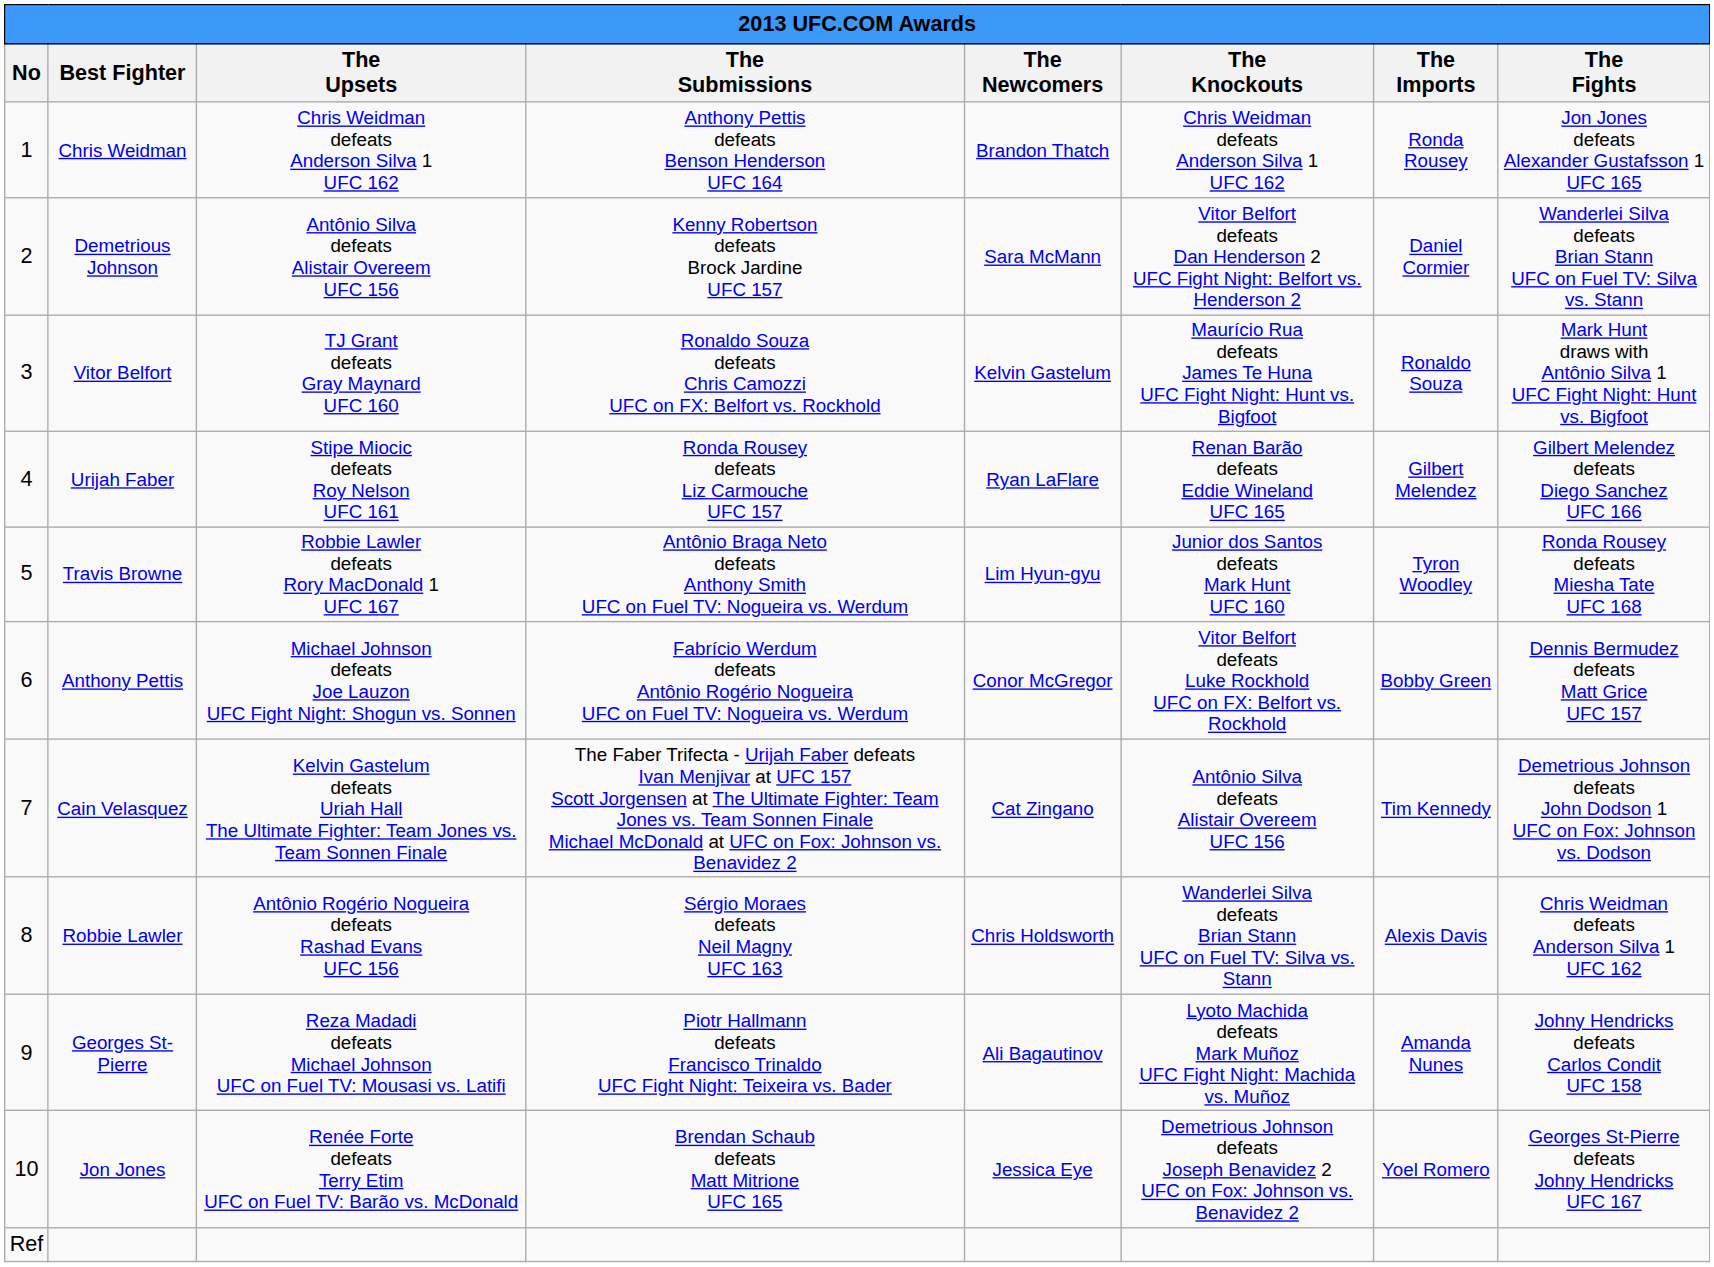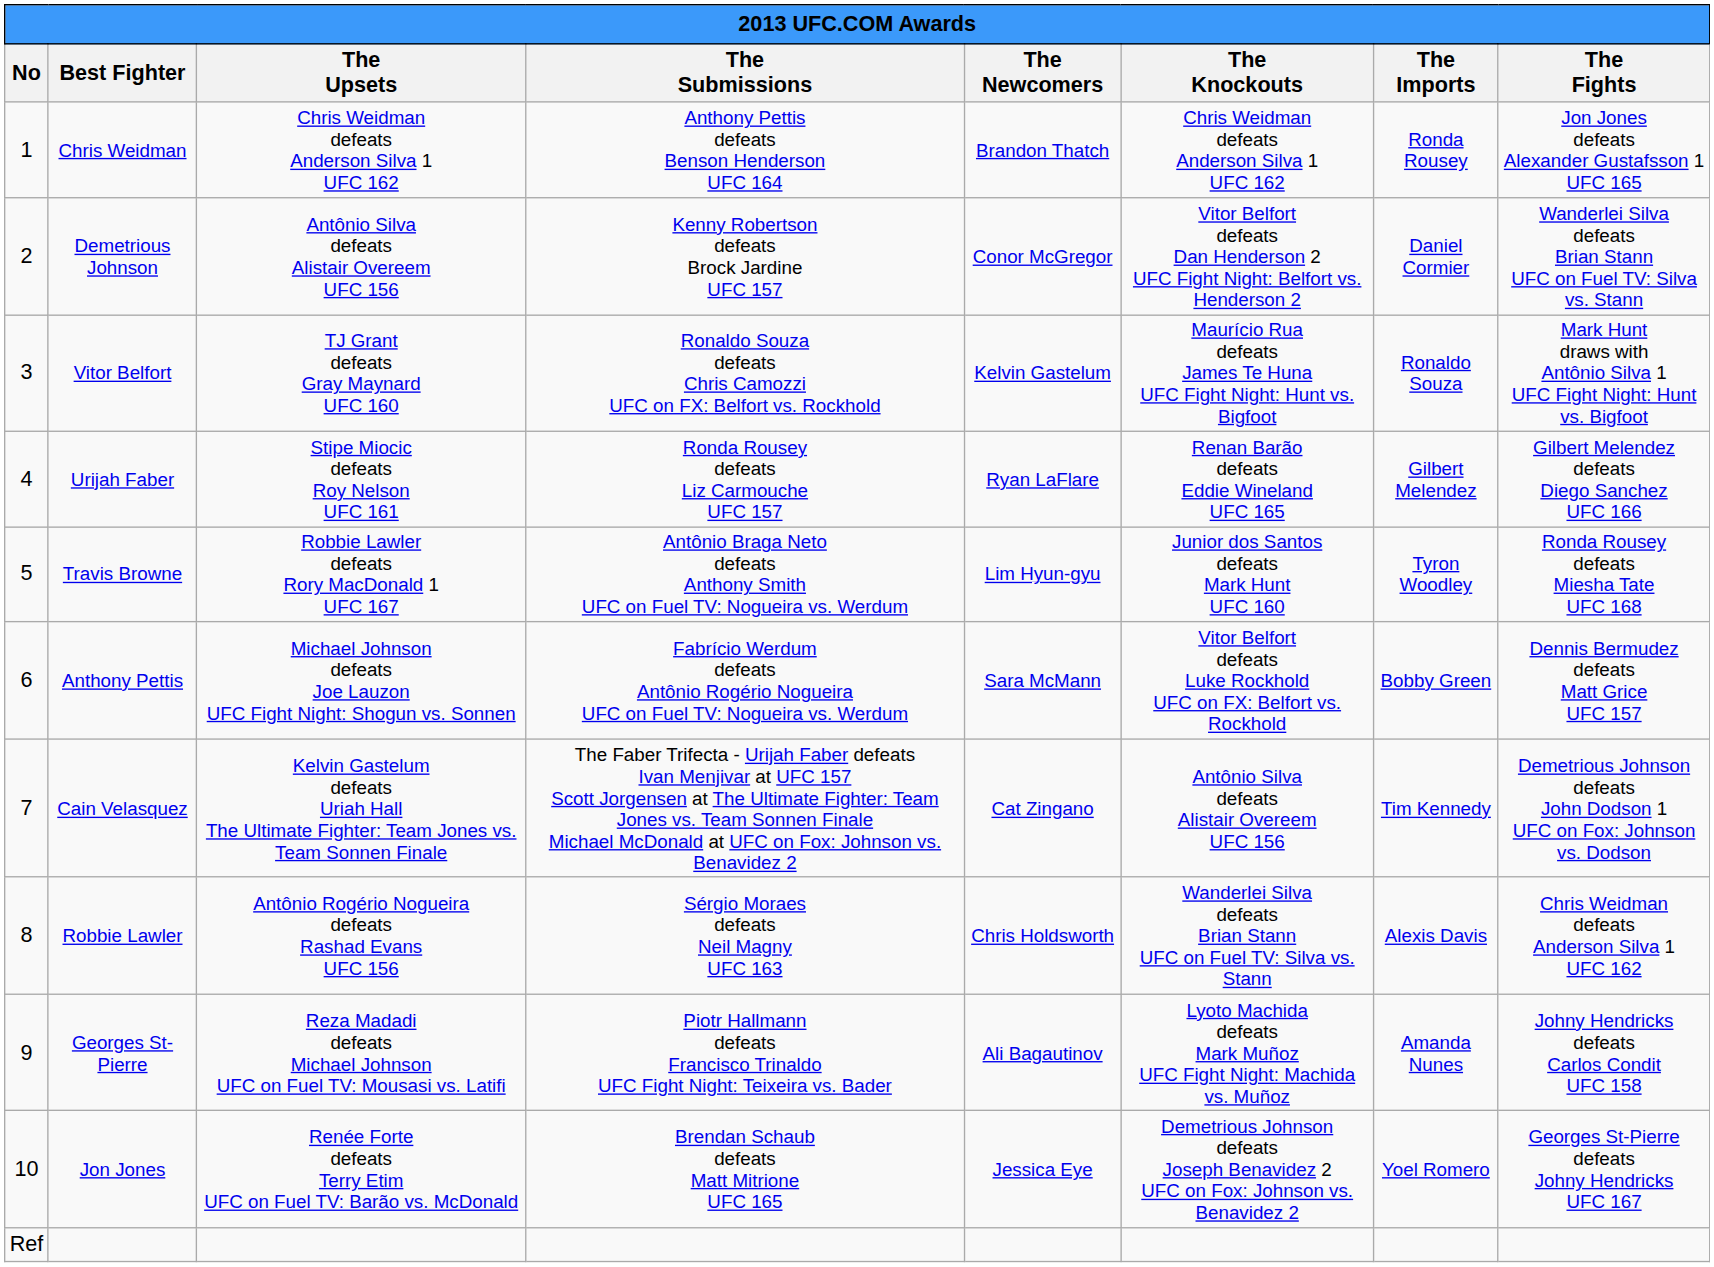(1043, 256) Sara McMann -> (1043, 256) Conor McGregor
(1043, 680) Conor McGregor -> (1043, 680) Sara McMann
